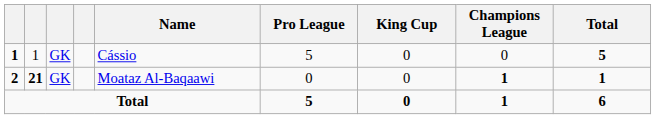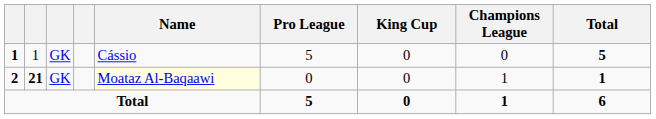(156, 78) no background -> (156, 78) lightyellow background
(504, 78) bold -> (504, 78) normal
